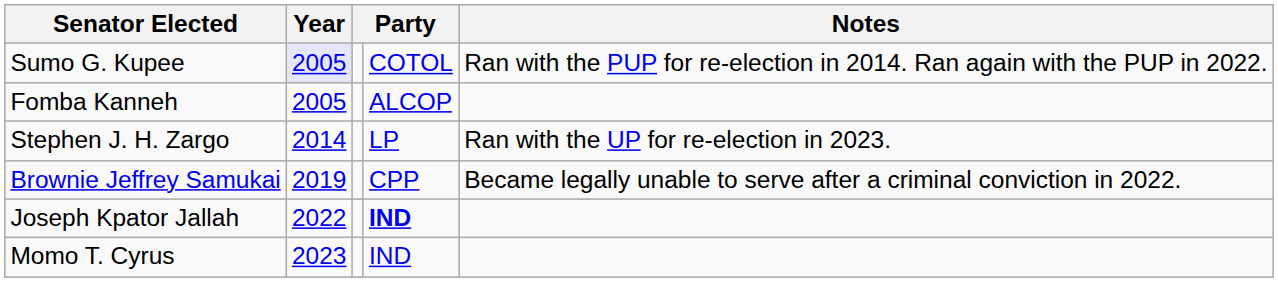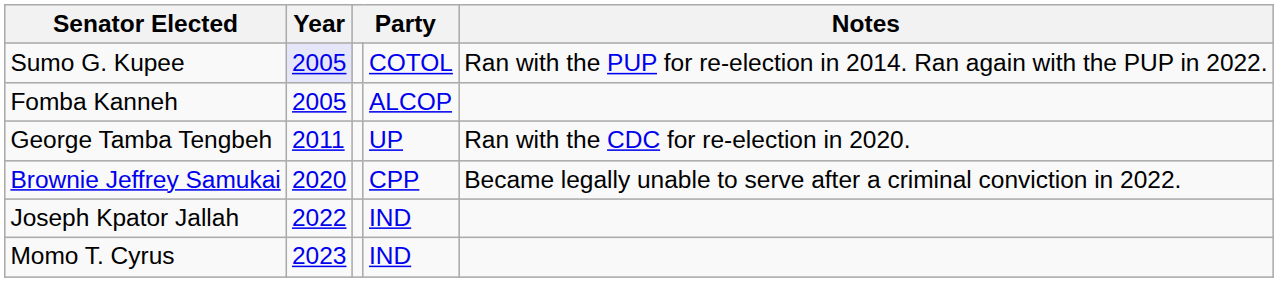+ row: (141, 140)
- row: (120, 140)
(319, 179) 2019 -> (319, 179) 2020
(390, 218) bold -> (390, 218) normal
